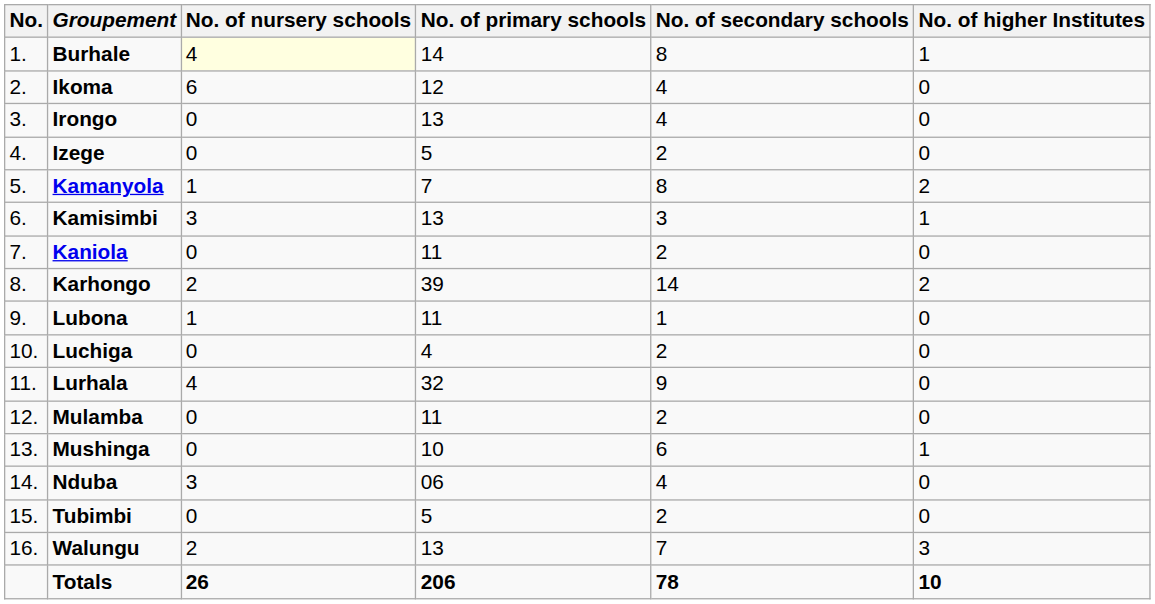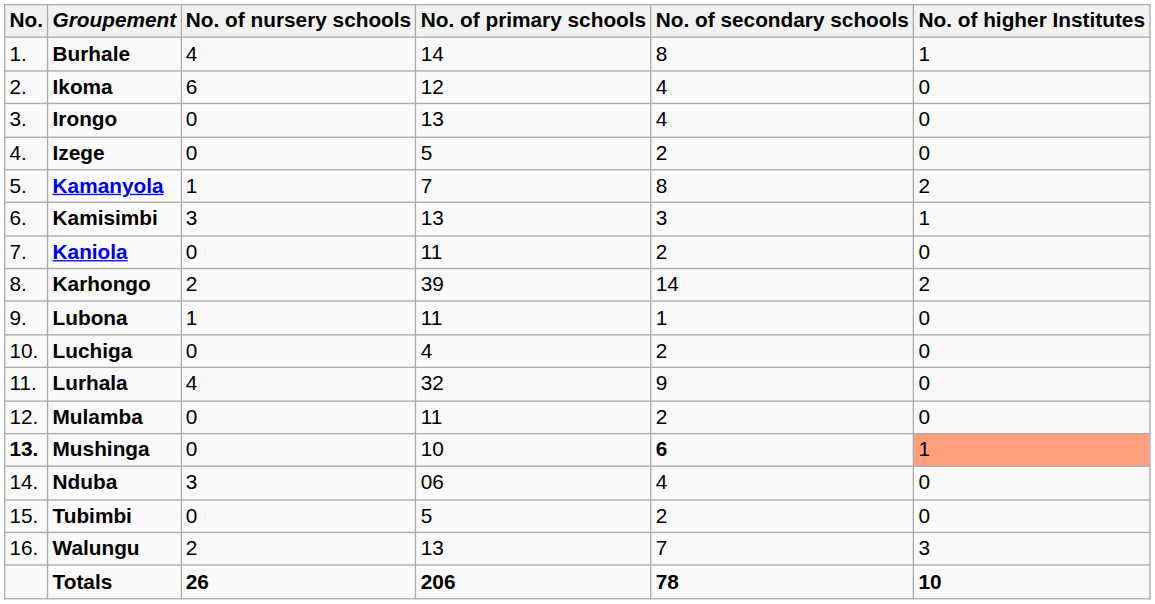(192, 53) lightyellow background -> (192, 53) no background
(24, 449) normal -> (24, 449) bold
(662, 449) normal -> (662, 449) bold
(924, 449) no background -> (924, 449) lightsalmon background
